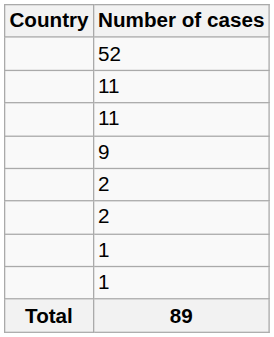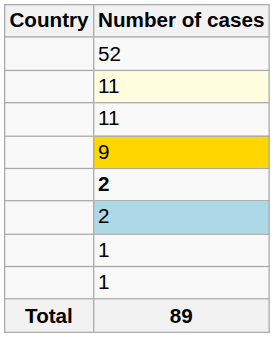(109, 86) no background -> (109, 86) lightyellow background
(104, 151) no background -> (104, 151) gold background
(104, 184) normal -> (104, 184) bold
(104, 217) no background -> (104, 217) lightblue background
